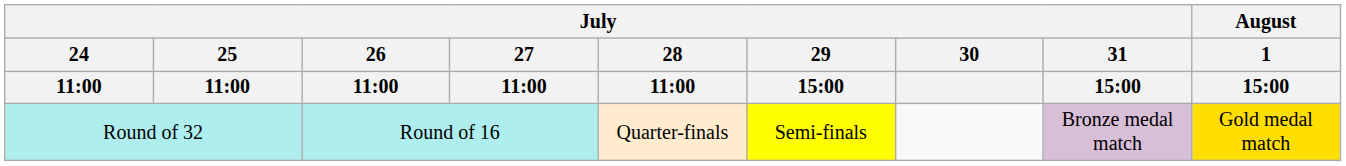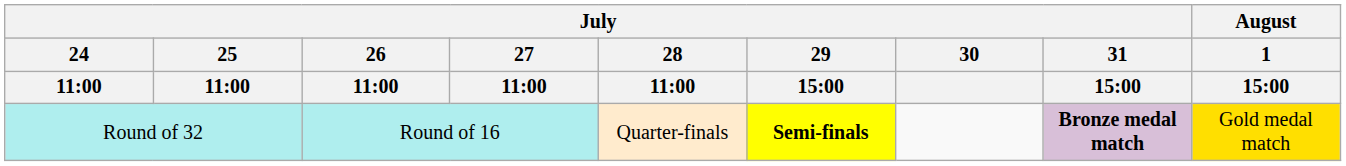(821, 132) normal -> (821, 132) bold
(1118, 132) normal -> (1118, 132) bold
